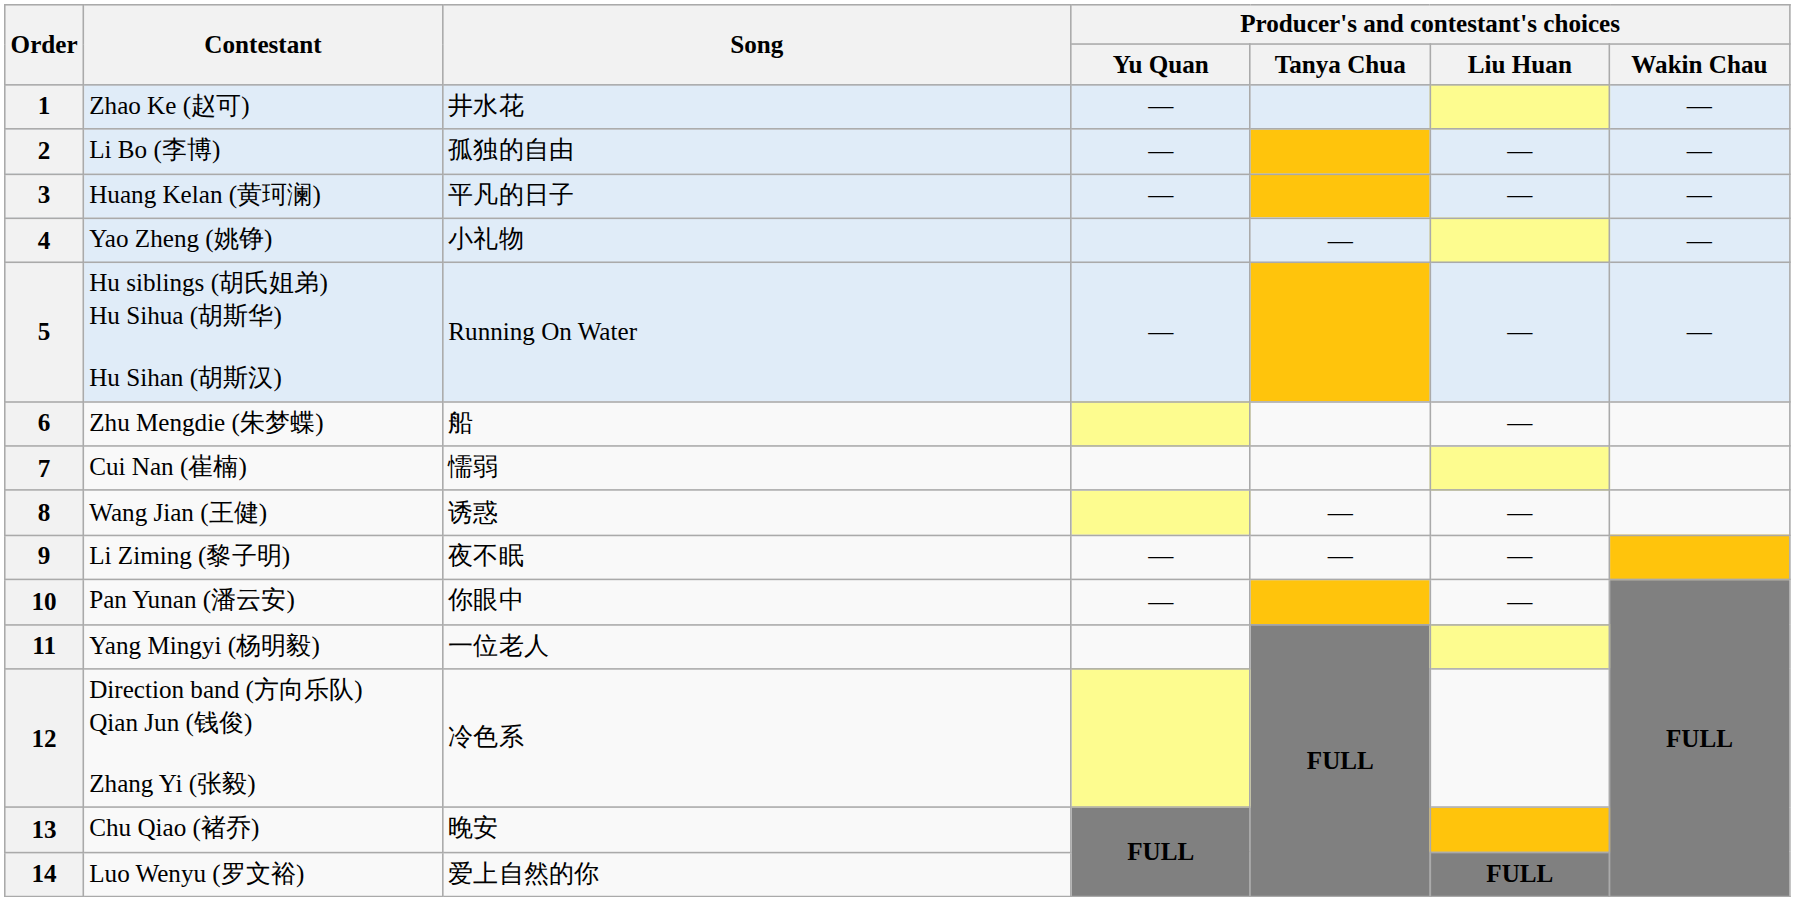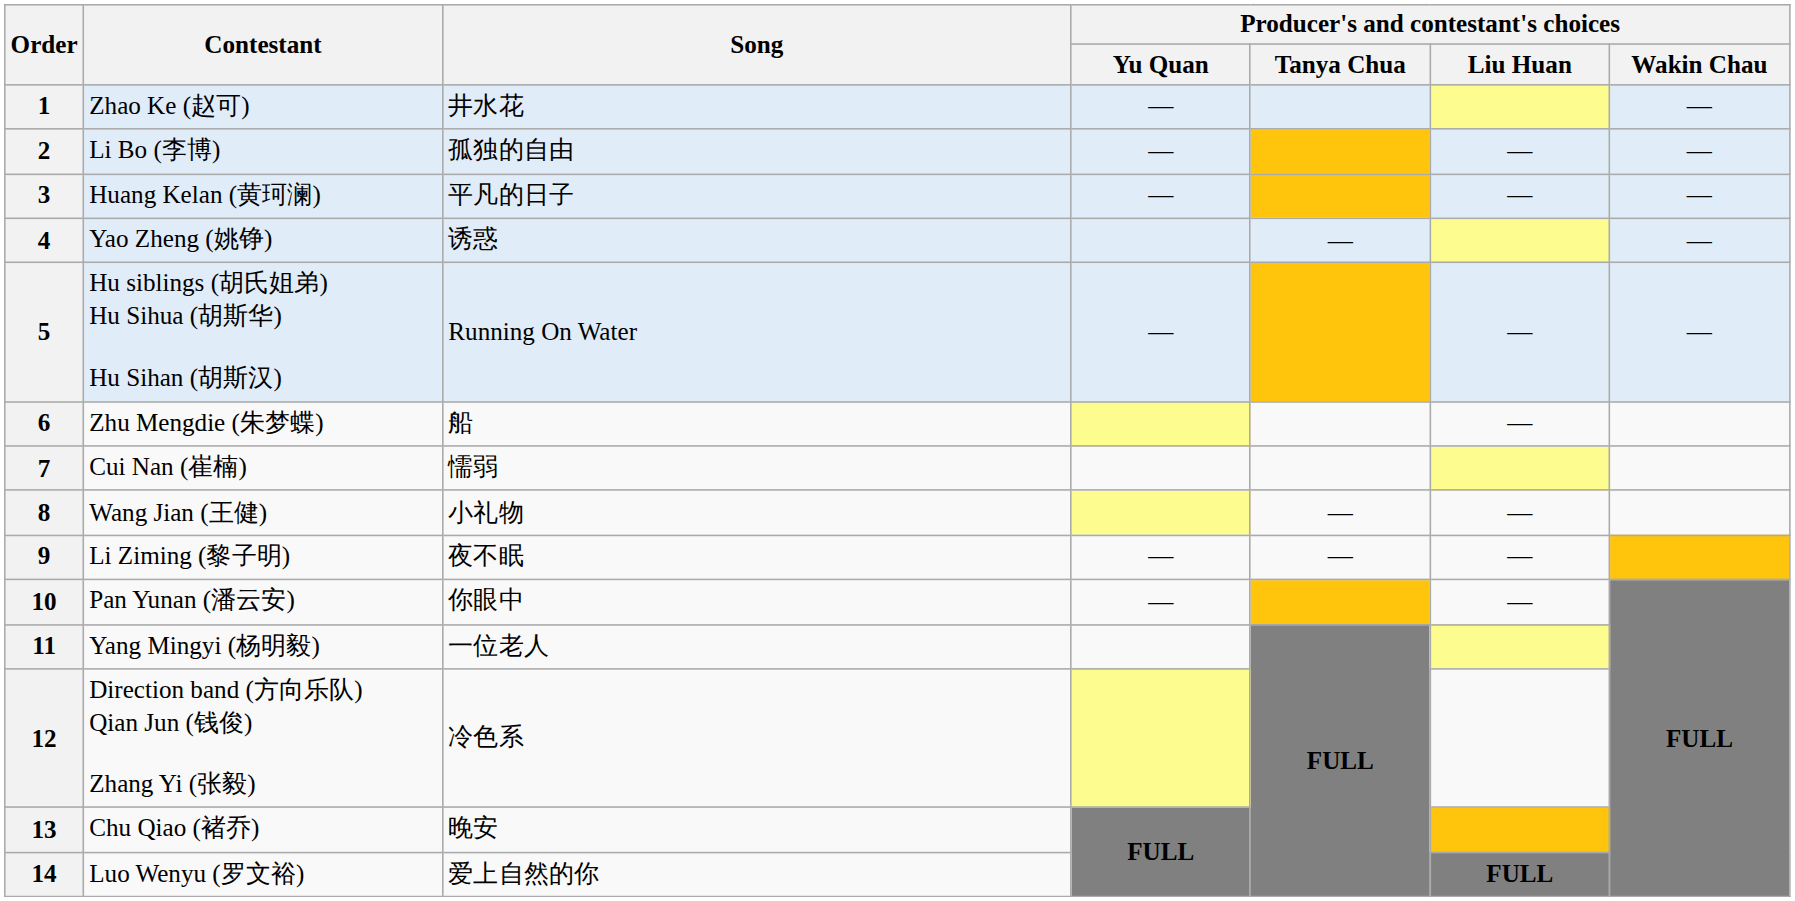(486, 239) 小礼物 -> (473, 239) 诱惑
(473, 511) 诱惑 -> (486, 511) 小礼物
